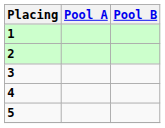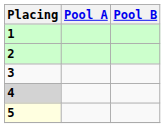(11, 93) no background -> (11, 93) lightgrey background
(11, 113) no background -> (11, 113) lightyellow background
